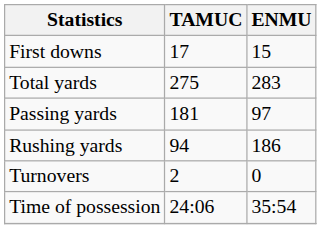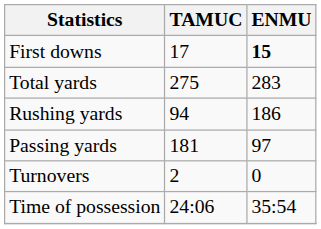(261, 51) normal -> (261, 51) bold
rows swapped: (66, 144) <-> (63, 113)
